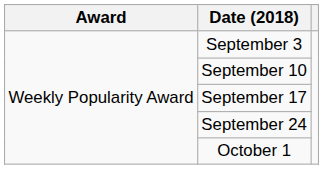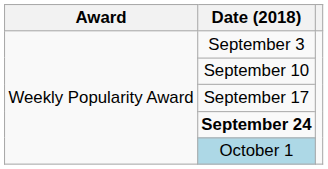(254, 124) normal -> (256, 124) bold
(254, 151) no background -> (256, 151) lightblue background
